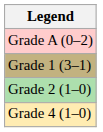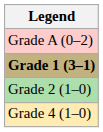(50, 65) normal -> (52, 65) bold
